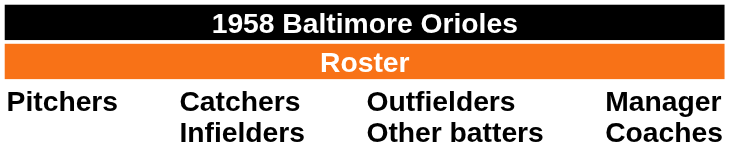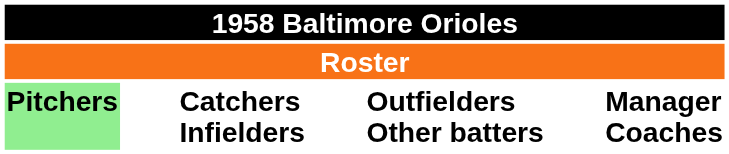(62, 101) no background -> (62, 101) lightgreen background
